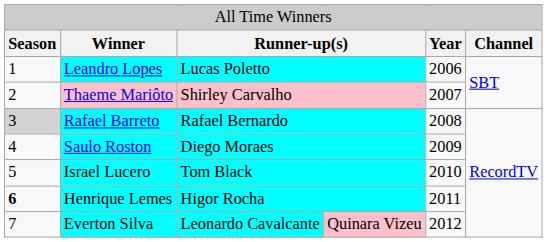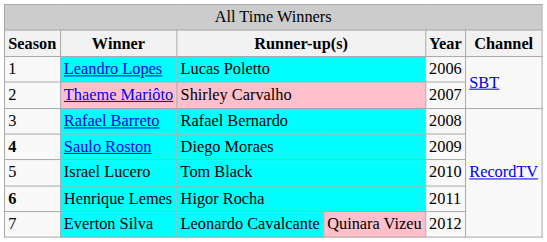(12, 120) lightgrey background -> (12, 120) no background
(12, 146) normal -> (12, 146) bold
